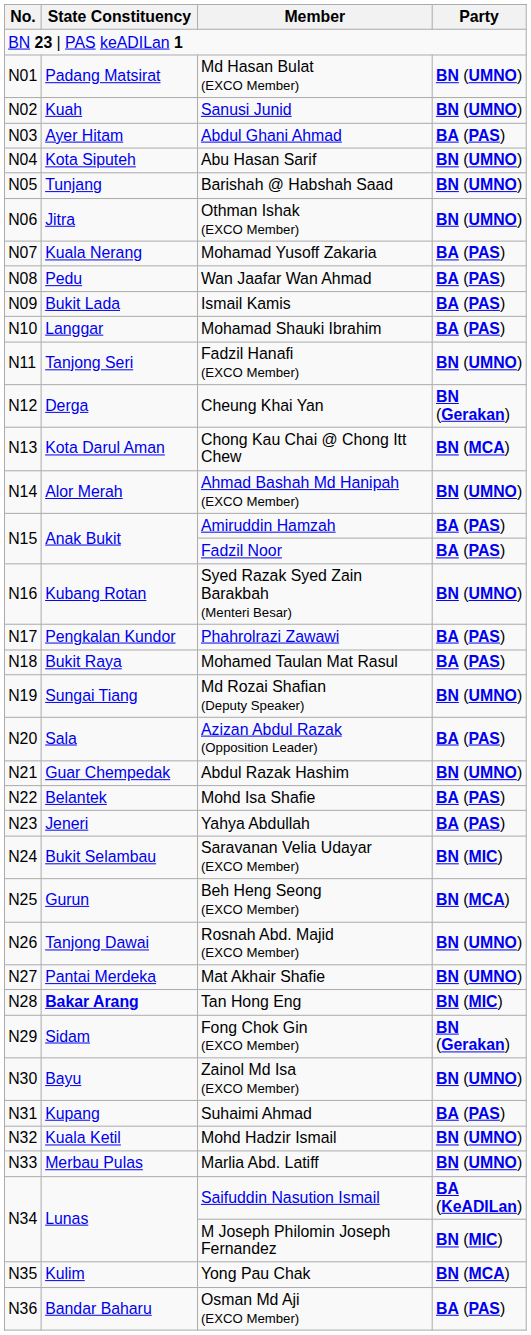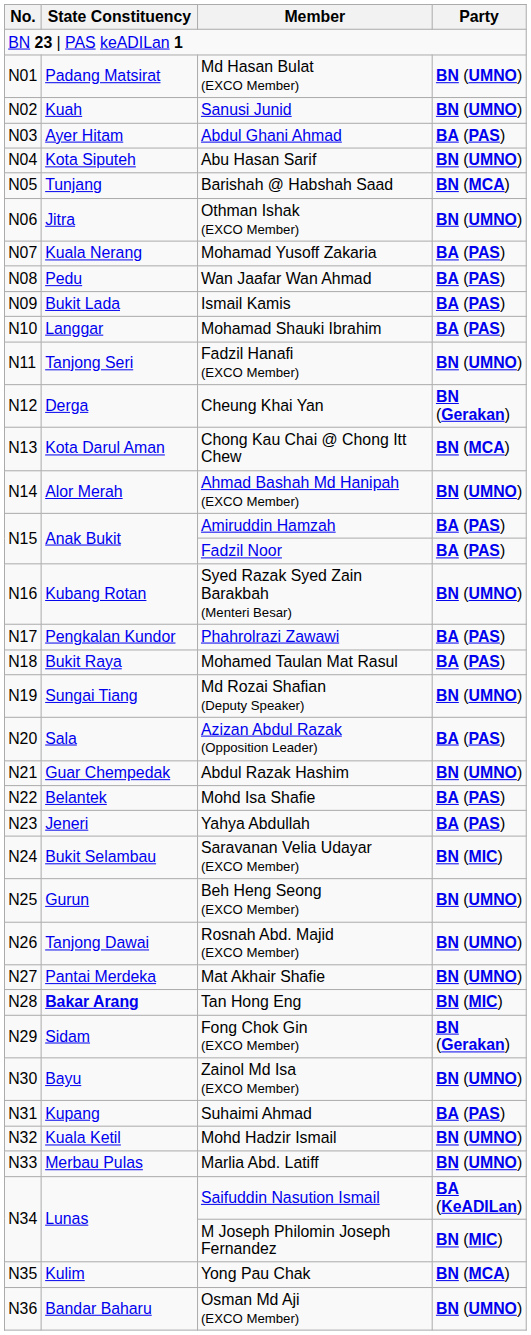(479, 185) BN (UMNO) -> (473, 185) BN (MCA)
(473, 900) BN (MCA) -> (479, 900) BN (UMNO)
(471, 1308) BA (PAS) -> (479, 1308) BN (UMNO)
